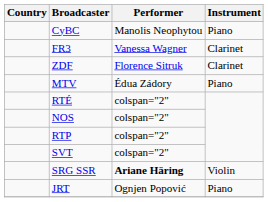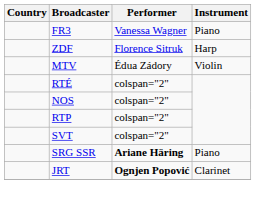- row: (66, 30)
(225, 48) Clarinet -> (207, 30) Piano
(225, 65) Clarinet -> (206, 48) Harp
(220, 83) Piano -> (208, 65) Violin
(221, 170) Violin -> (207, 153) Piano
(150, 188) normal -> (152, 170) bold
(220, 188) Piano -> (212, 170) Clarinet
